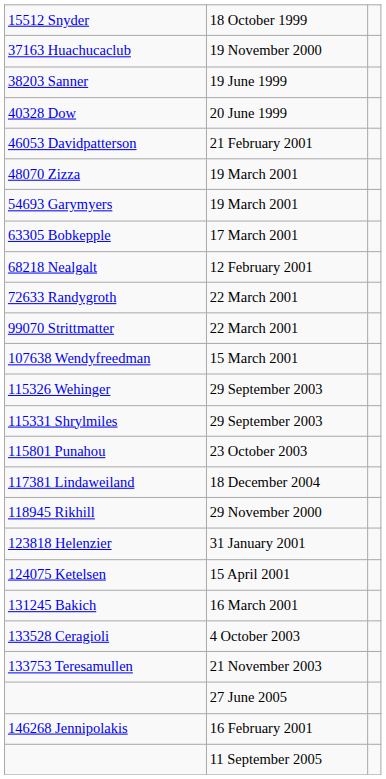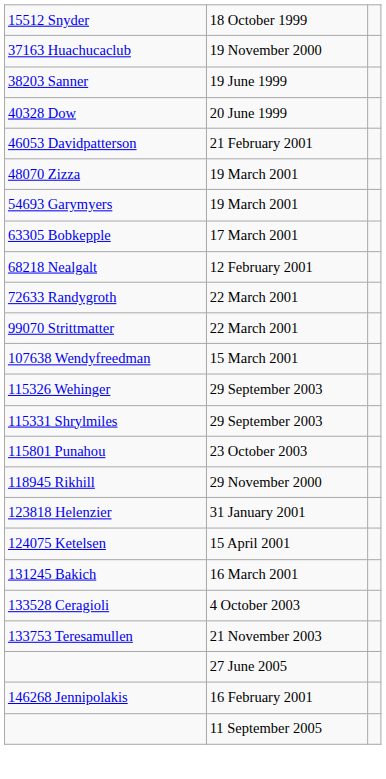- row: (71, 482)
